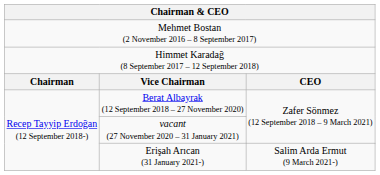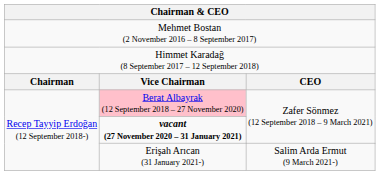(173, 103) no background -> (173, 103) pink background
(173, 130) normal -> (173, 130) bold
